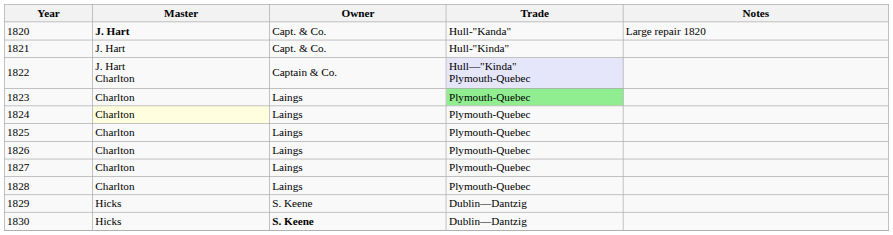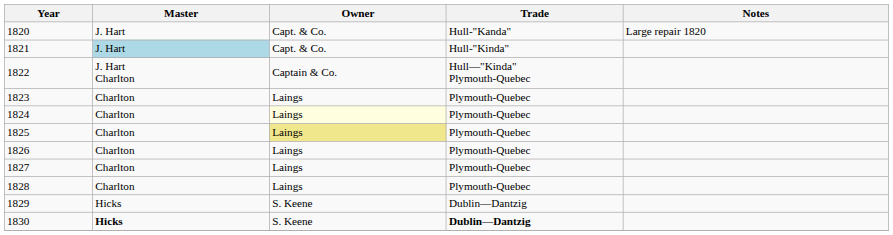(112, 31) bold -> (110, 31) normal
(110, 48) no background -> (110, 48) lightblue background
(490, 72) lavender background -> (490, 72) no background
(490, 97) lightgreen background -> (490, 97) no background
(115, 114) lightyellow background -> (115, 114) no background
(287, 114) no background -> (287, 114) lightyellow background
(287, 132) no background -> (287, 132) khaki background
(108, 221) normal -> (109, 221) bold
(293, 221) bold -> (292, 221) normal
(488, 221) normal -> (490, 221) bold
